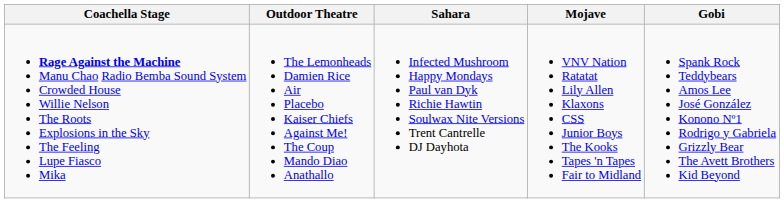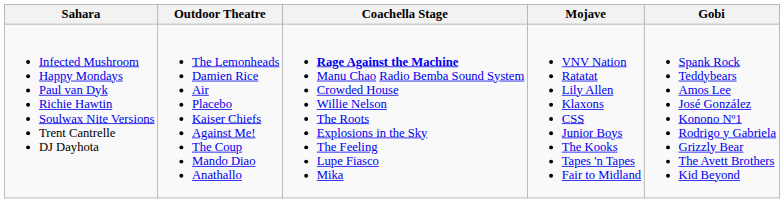columns swapped: (127, 14) <-> (451, 14)
